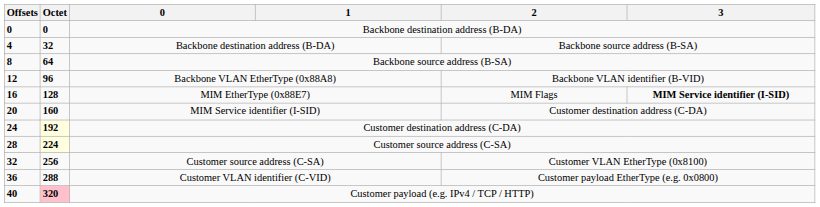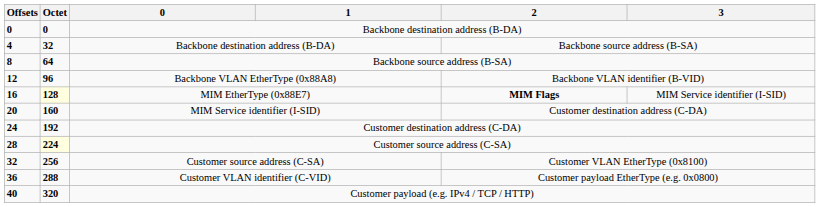(51, 95) no background -> (51, 95) lightyellow background
(534, 95) normal -> (534, 95) bold
(721, 95) bold -> (721, 95) normal
(51, 128) lightyellow background -> (51, 128) no background
(51, 194) pink background -> (51, 194) no background
